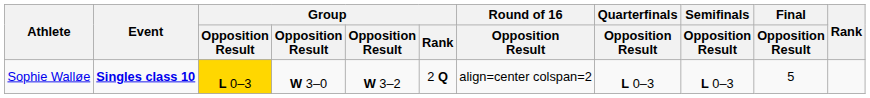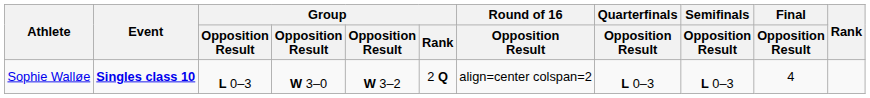(235, 84) gold background -> (235, 84) no background
(791, 77) 5 -> (791, 77) 4
